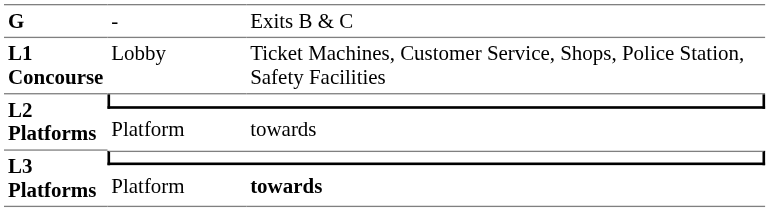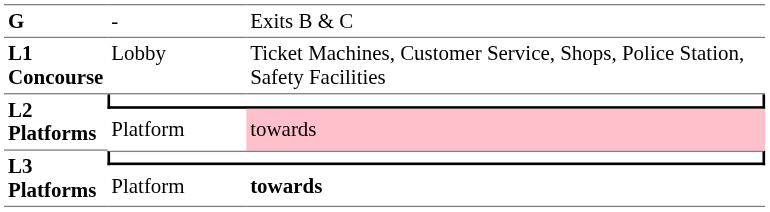(283, 129) no background -> (283, 129) pink background
